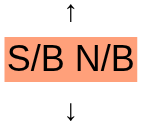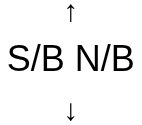(71, 58) lightsalmon background -> (71, 58) no background
